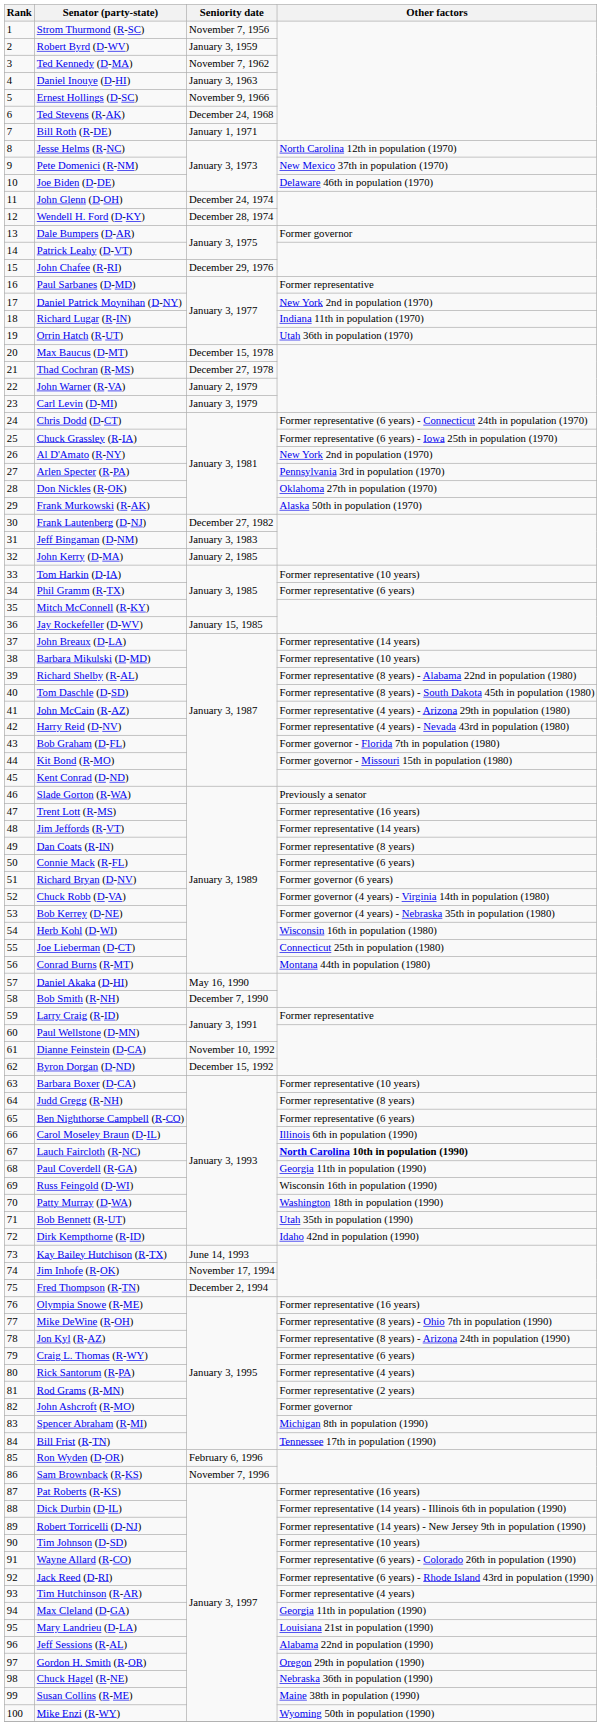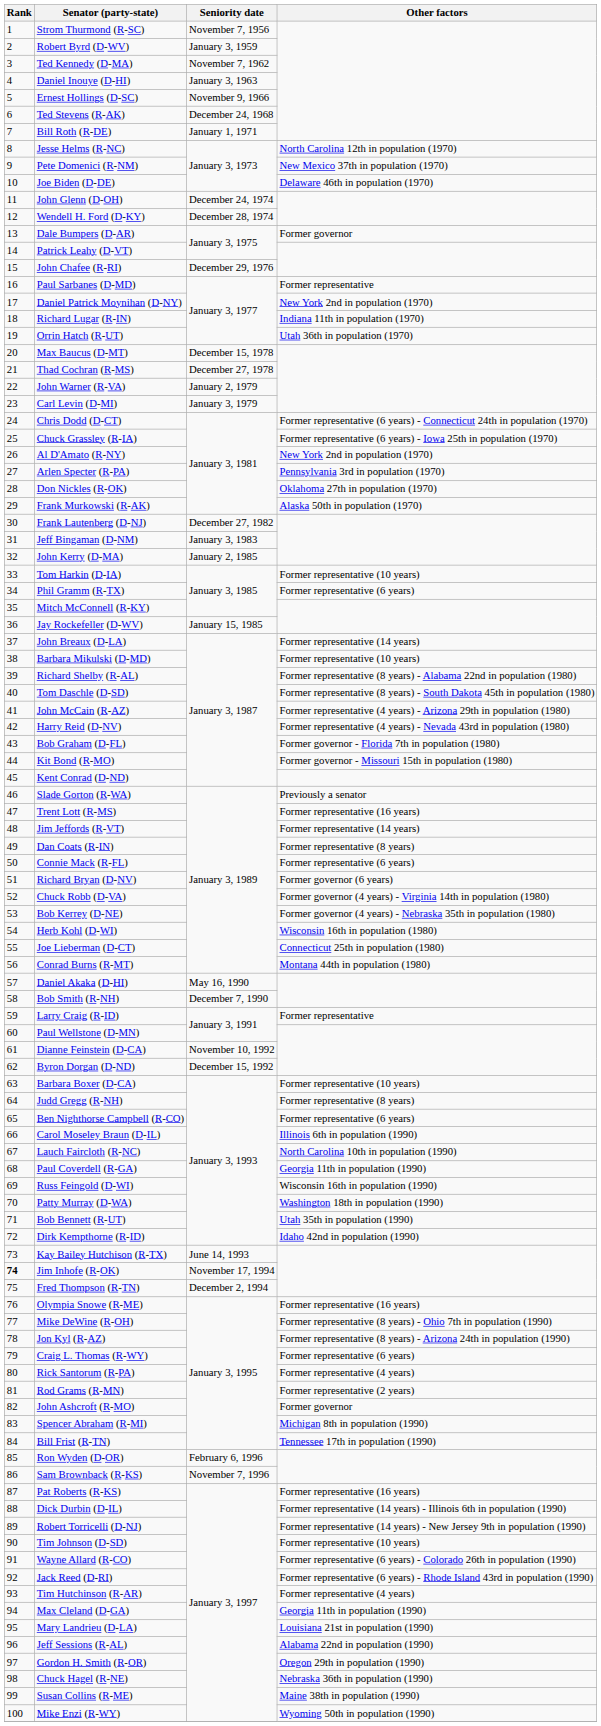(374, 1152) bold -> (368, 1152) normal
(12, 1271) normal -> (12, 1271) bold
